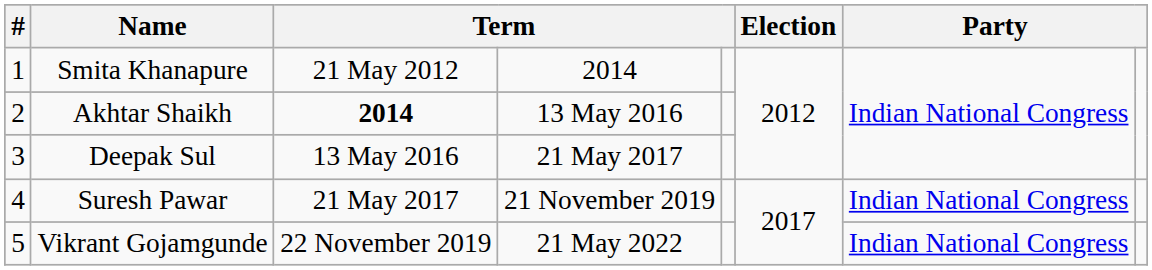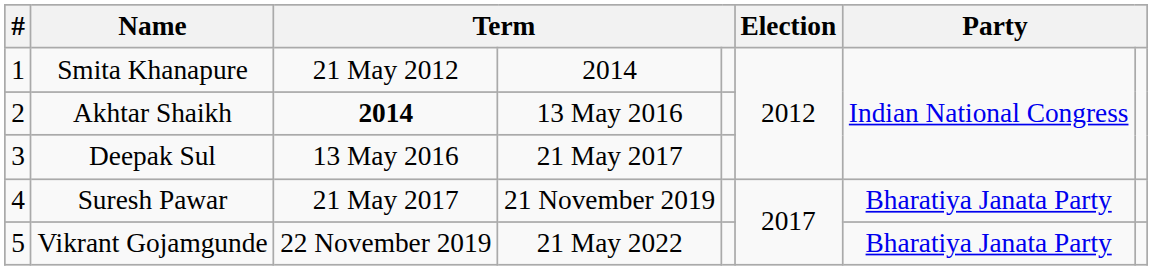(989, 199) Indian National Congress -> (989, 199) Bharatiya Janata Party
(989, 243) Indian National Congress -> (989, 243) Bharatiya Janata Party
